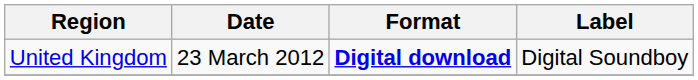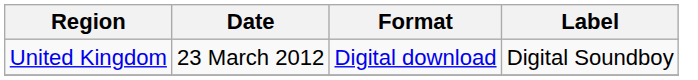(423, 57) bold -> (416, 57) normal
